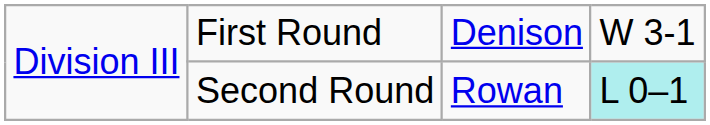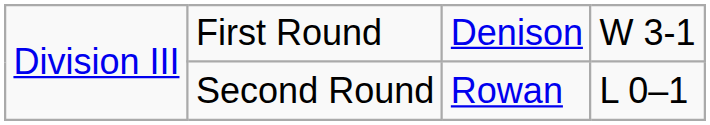(644, 90) paleturquoise background -> (644, 90) no background
